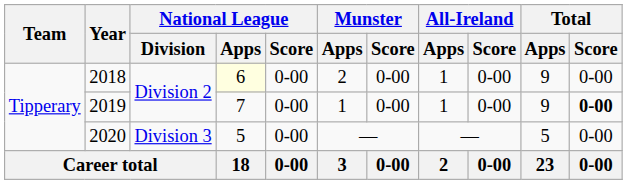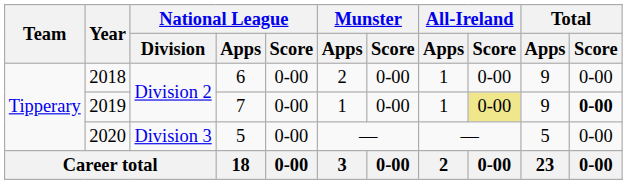(241, 77) lightyellow background -> (241, 77) no background
(494, 106) no background -> (494, 106) khaki background
